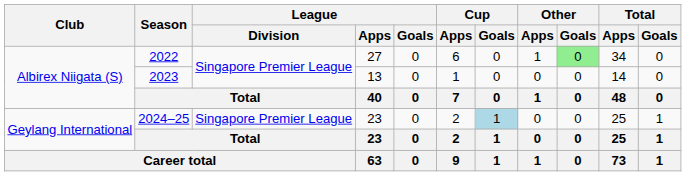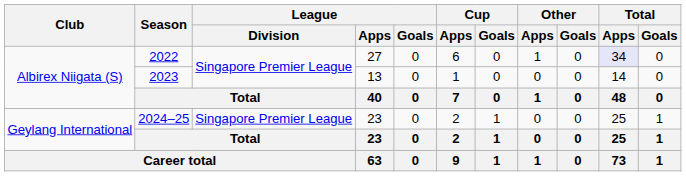(578, 56) lightgreen background -> (578, 56) no background
(619, 56) no background -> (619, 56) lavender background
(497, 118) lightblue background -> (497, 118) no background
